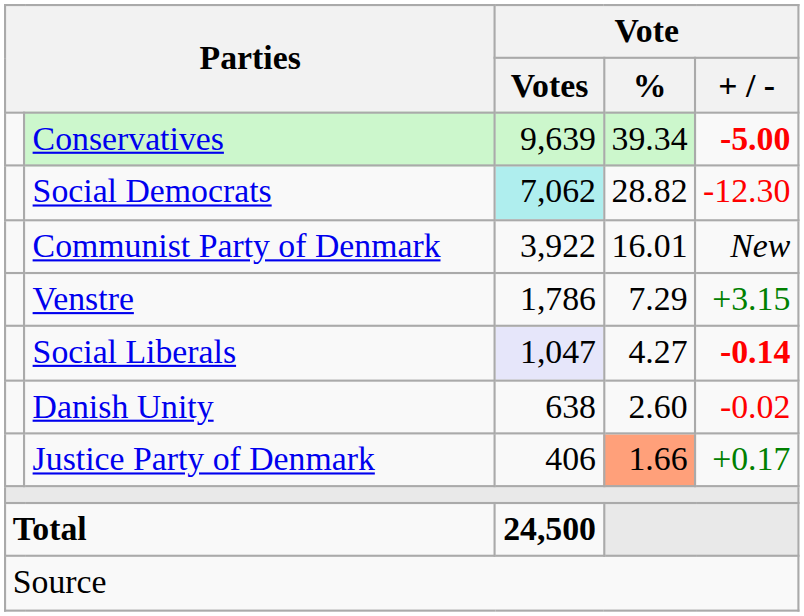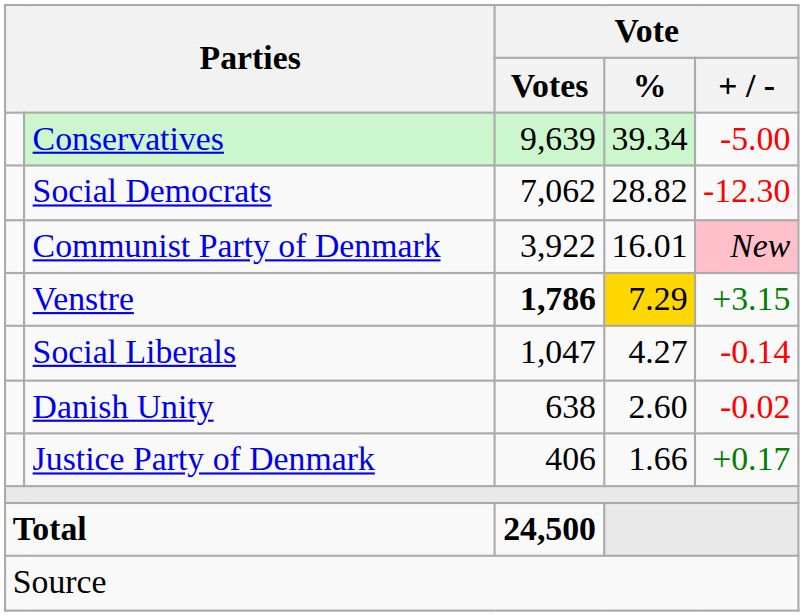(755, 138) bold -> (755, 138) normal
(558, 191) paleturquoise background -> (558, 191) no background
(760, 245) no background -> (760, 245) pink background
(558, 298) normal -> (558, 298) bold
(658, 298) no background -> (658, 298) gold background
(558, 352) lavender background -> (558, 352) no background
(755, 352) bold -> (755, 352) normal
(658, 459) lightsalmon background -> (658, 459) no background
